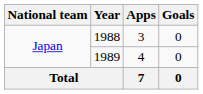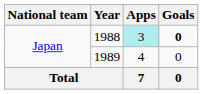(141, 36) no background -> (141, 36) paleturquoise background
(178, 36) normal -> (178, 36) bold
